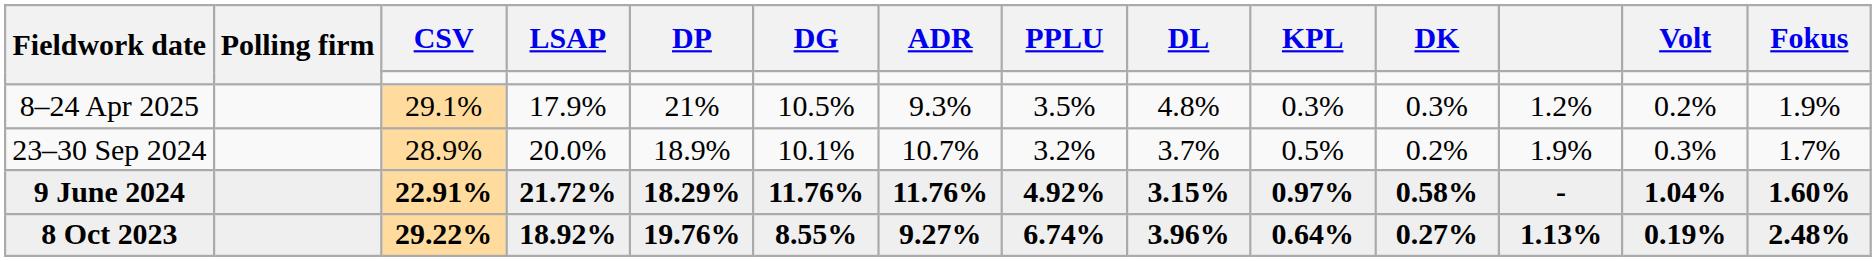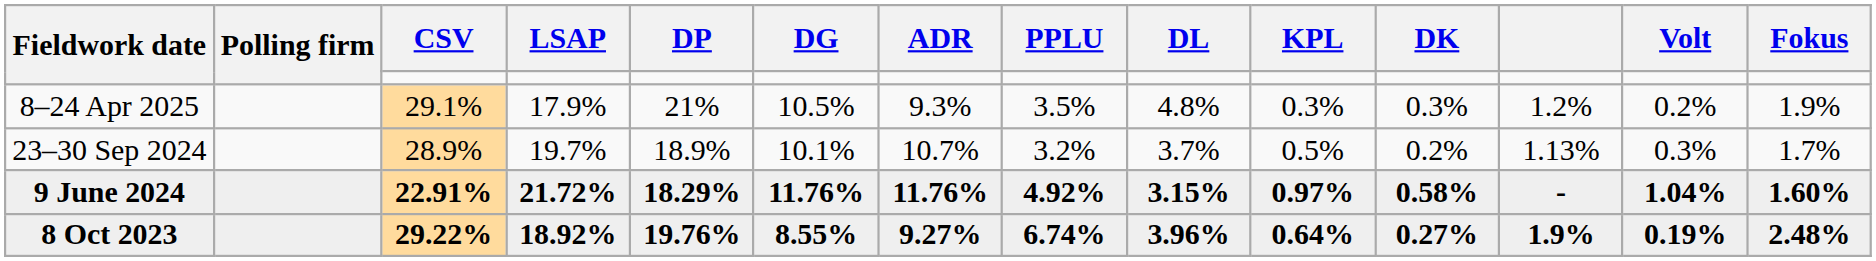(568, 149) 20.0% -> (568, 149) 19.7%
(1561, 149) 1.9% -> (1561, 149) 1.13%
(1561, 235) 1.13% -> (1561, 235) 1.9%
